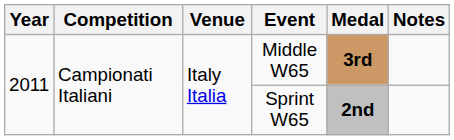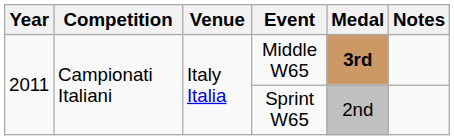(358, 110) bold -> (358, 110) normal
